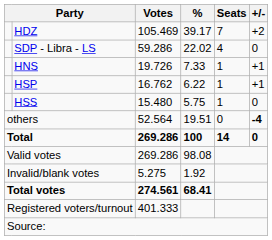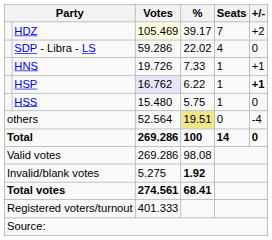(158, 31) no background -> (158, 31) lightyellow background
(155, 84) no background -> (155, 84) lavender background
(258, 84) normal -> (258, 84) bold
(198, 119) no background -> (198, 119) khaki background
(257, 119) bold -> (257, 119) normal
(194, 173) normal -> (194, 173) bold
